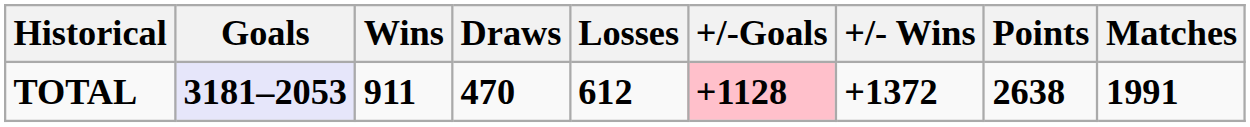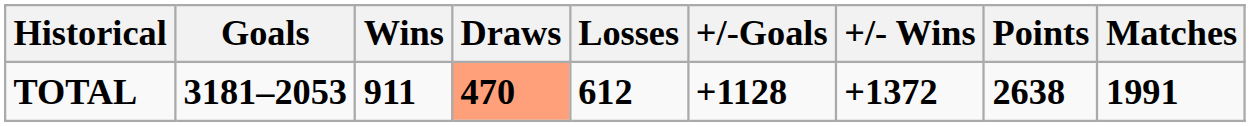(265, 90) lavender background -> (265, 90) no background
(488, 90) no background -> (488, 90) lightsalmon background
(742, 90) pink background -> (742, 90) no background
